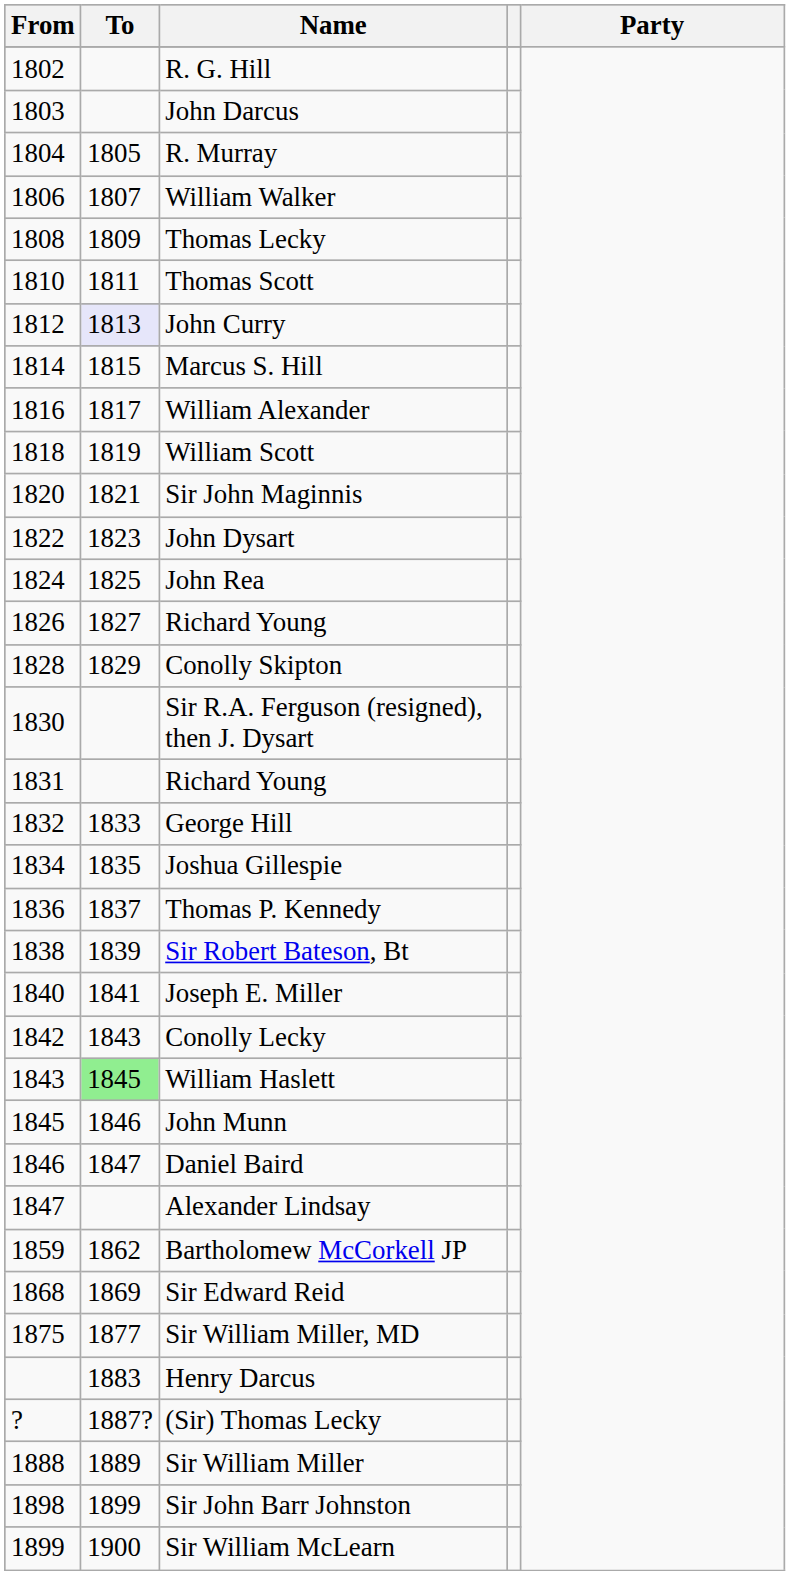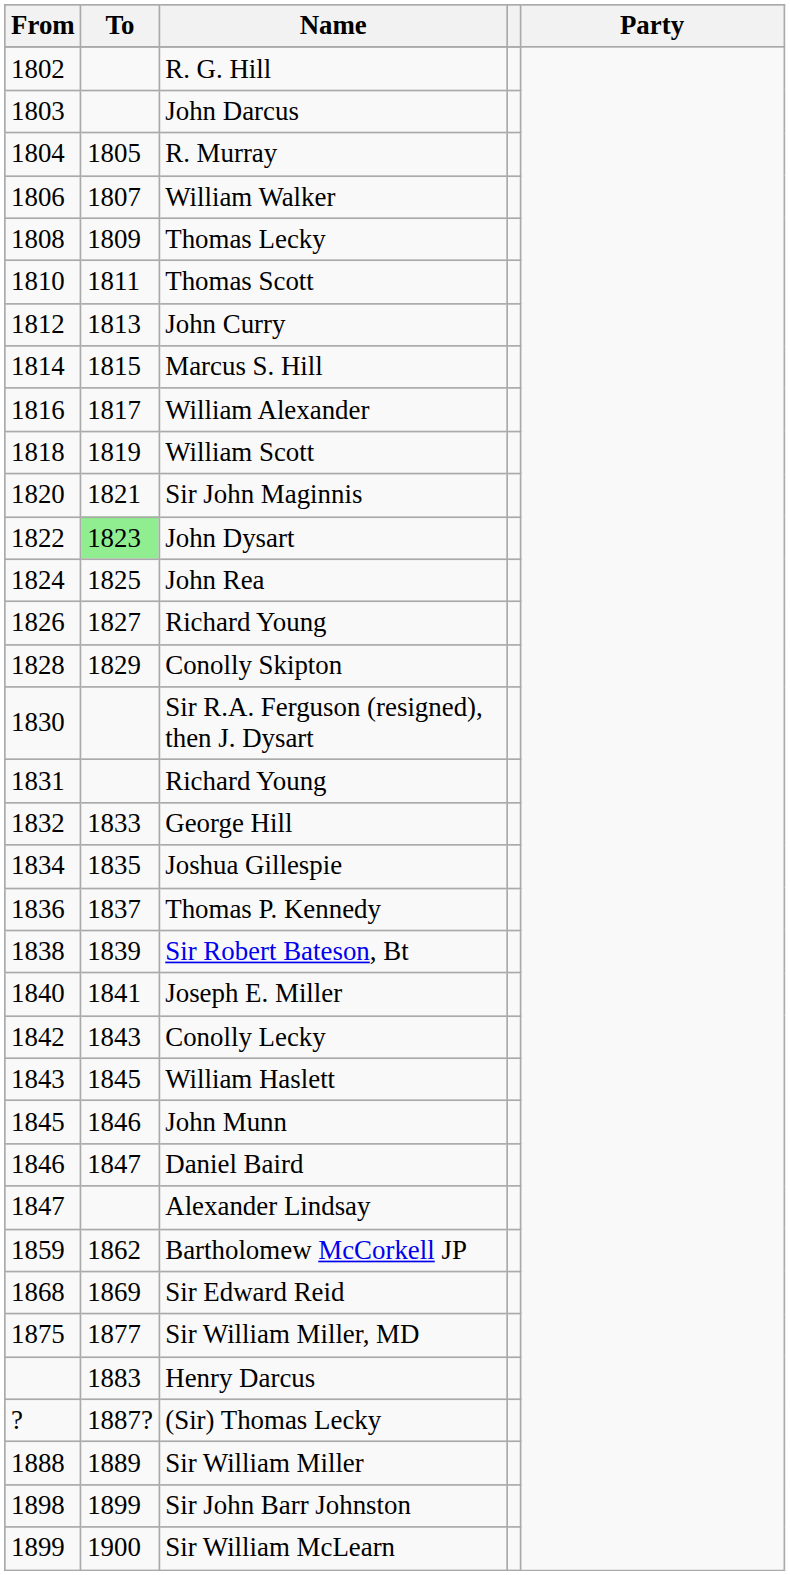(114, 324) lavender background -> (114, 324) no background
(114, 537) no background -> (114, 537) lightgreen background
(114, 1079) lightgreen background -> (114, 1079) no background
